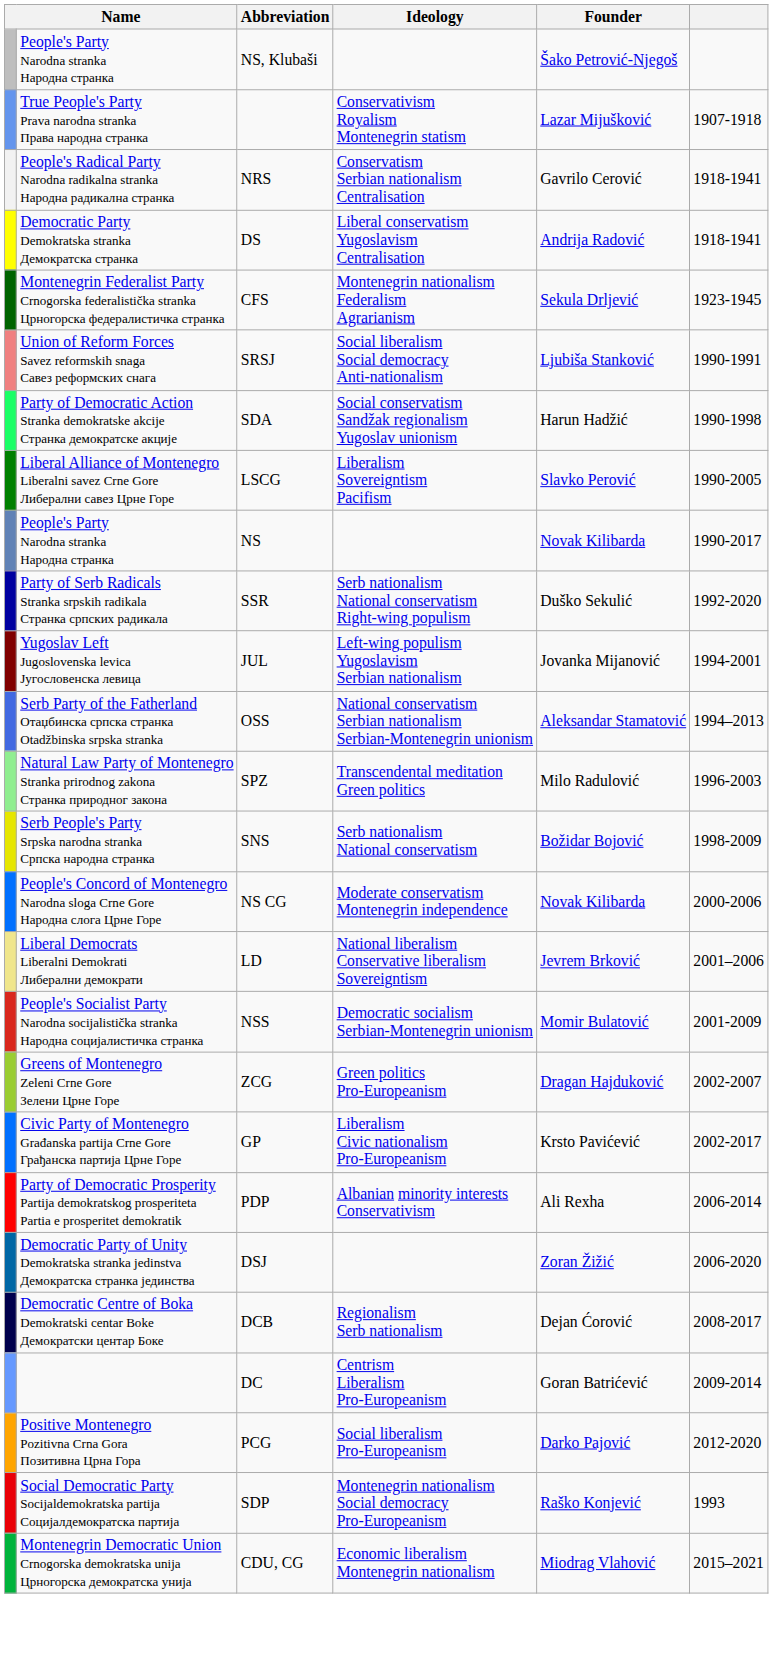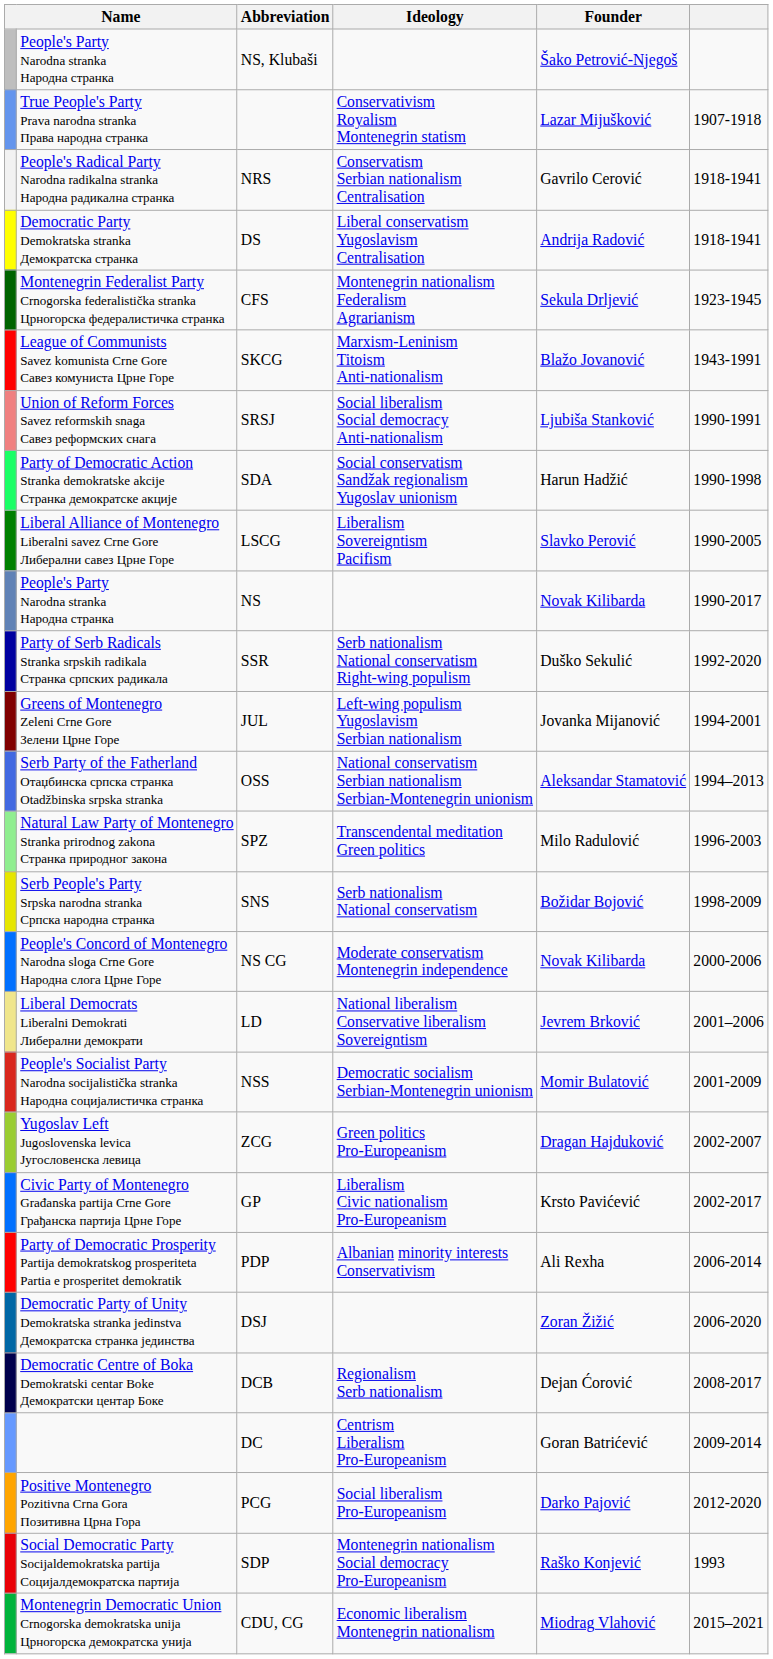+ row: (262, 360)
(80, 660) Yugoslav Left Jugoslovenska levica Југословенска левица -> (91, 721) Greens of Montenegro Zeleni Crne Gore Зелени Црне Горе
(91, 1081) Greens of Montenegro Zeleni Crne Gore Зелени Црне Горе -> (80, 1142) Yugoslav Left Jugoslovenska levica Југословенска левица
